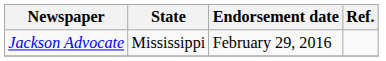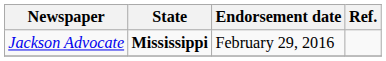(168, 42) normal -> (170, 42) bold
